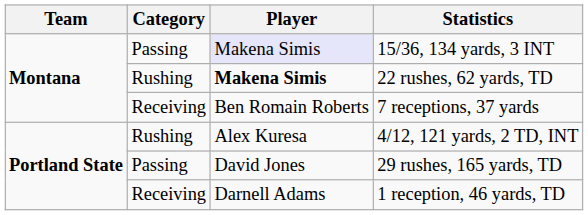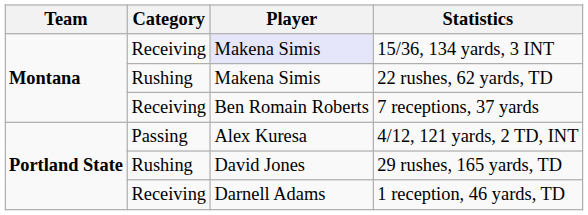(160, 48) Passing -> (169, 48) Receiving
(271, 77) bold -> (267, 77) normal
(162, 136) Rushing -> (160, 136) Passing
(160, 165) Passing -> (162, 165) Rushing
